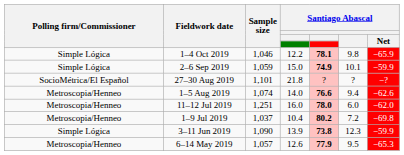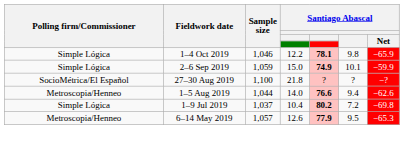(263, 80) 1,101 -> (263, 80) 1,100
(263, 93) 1,074 -> (263, 93) 1,044
- row: (204, 106)
(84, 119) Metroscopia/Henneo -> (84, 106) Simple Lógica
- row: (204, 131)
